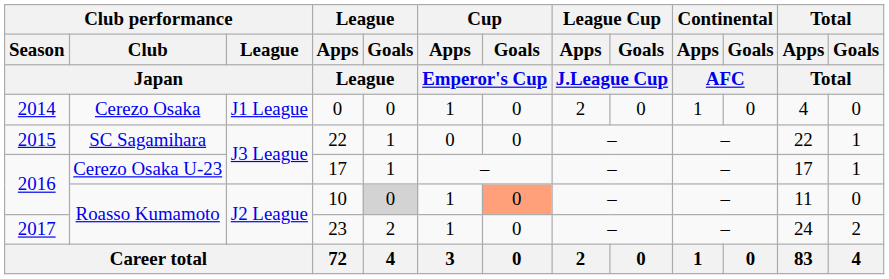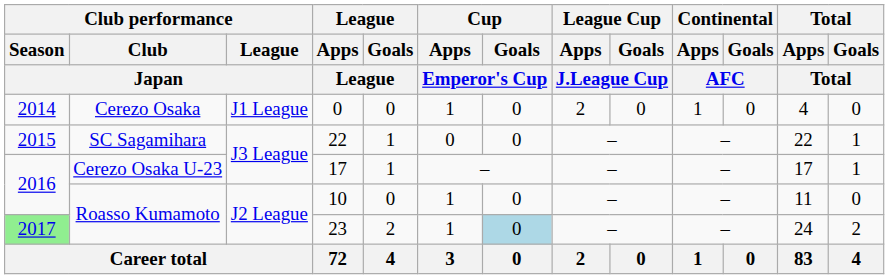(390, 199) lightgrey background -> (390, 199) no background
(517, 199) lightsalmon background -> (517, 199) no background
(37, 229) no background -> (37, 229) lightgreen background
(517, 229) no background -> (517, 229) lightblue background
